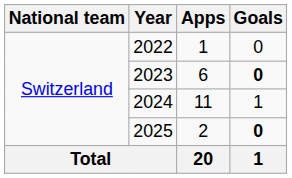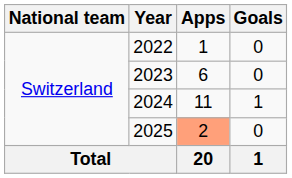(258, 74) bold -> (258, 74) normal
(203, 131) no background -> (203, 131) lightsalmon background
(258, 131) bold -> (258, 131) normal
